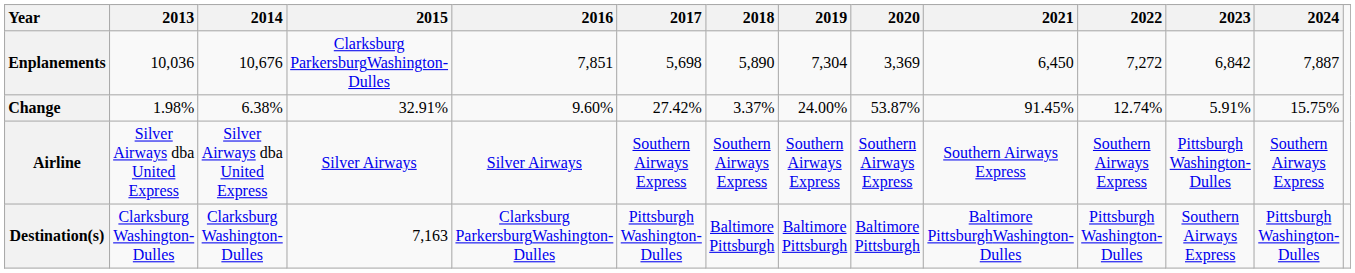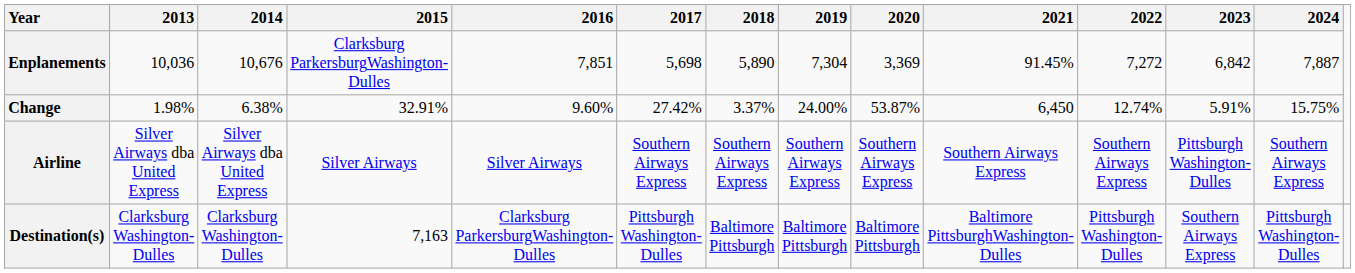(1056, 63) 6,450 -> (1049, 63) 91.45%
(1049, 108) 91.45% -> (1056, 108) 6,450
